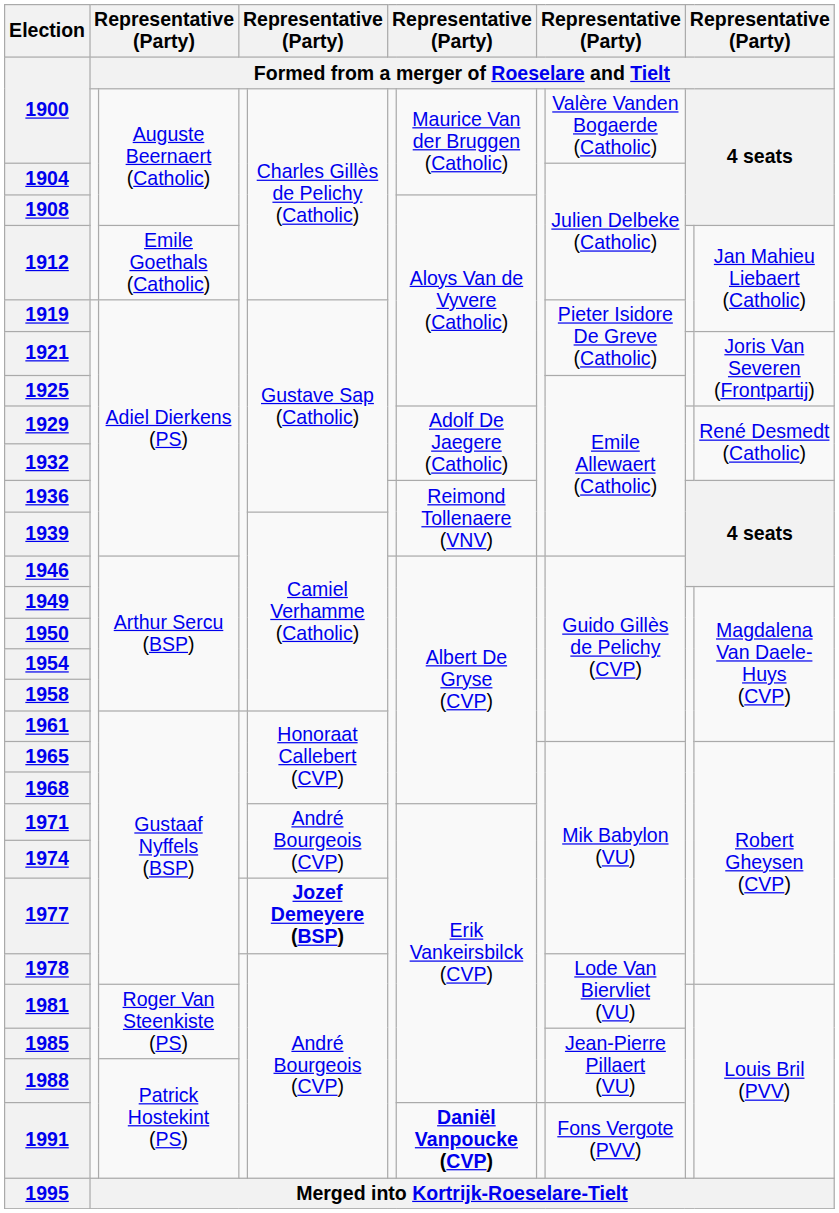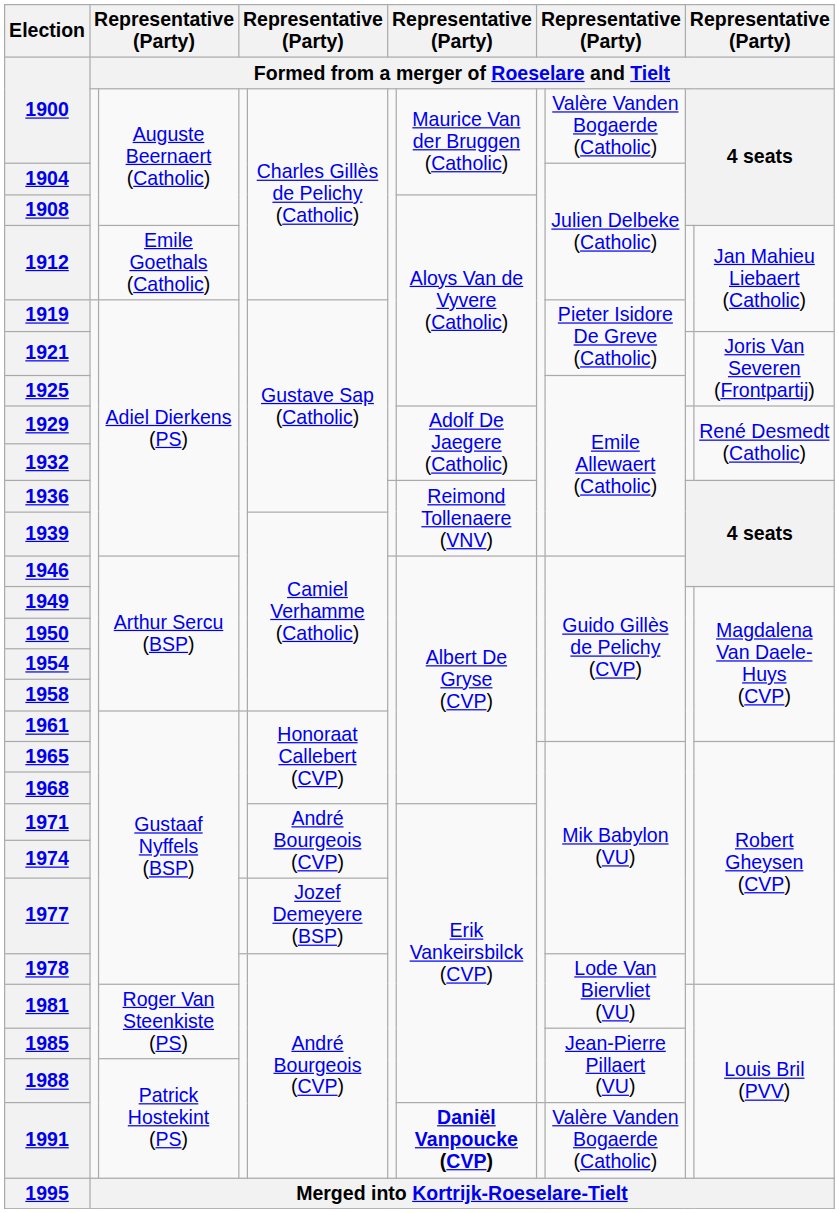(317, 915) bold -> (317, 915) normal
(615, 1140) Fons Vergote (PVV) -> (615, 1140) Valère Vanden Bogaerde (Catholic)
